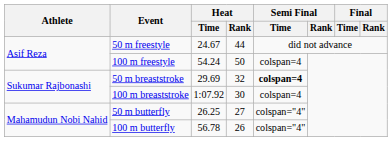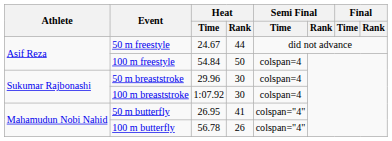(209, 62) 54.24 -> (209, 62) 54.84
(209, 78) 29.69 -> (209, 78) 29.96
(240, 78) 32 -> (240, 78) 30
(280, 78) bold -> (280, 78) normal
(209, 112) 26.25 -> (209, 112) 26.95
(240, 112) 27 -> (240, 112) 41
